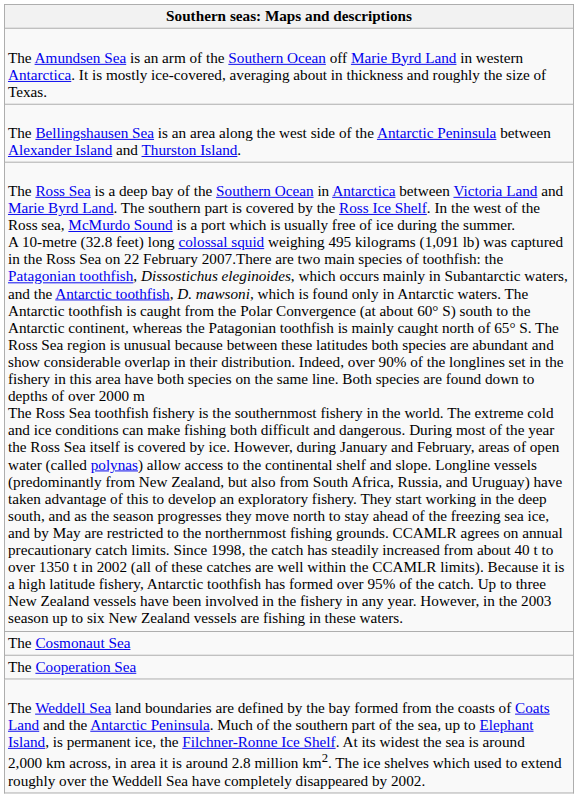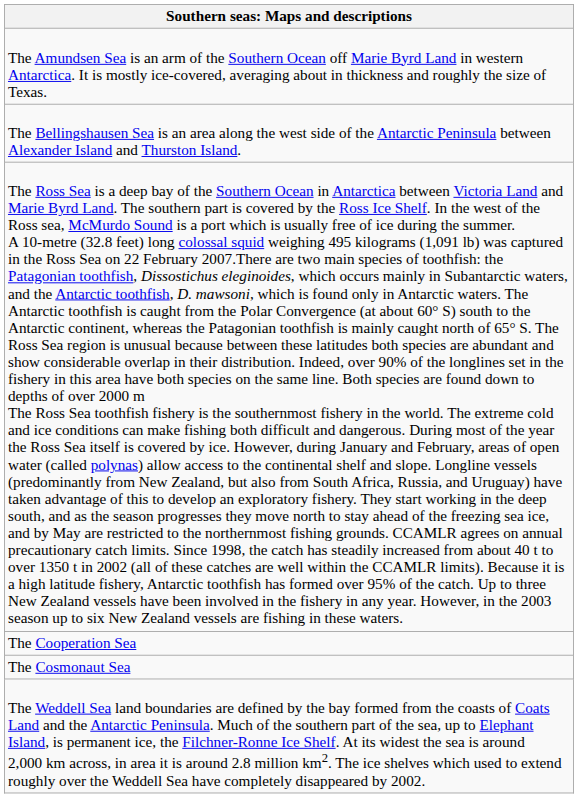(69, 643) The Cosmonaut Sea -> (72, 643) The Cooperation Sea
(72, 667) The Cooperation Sea -> (69, 667) The Cosmonaut Sea
